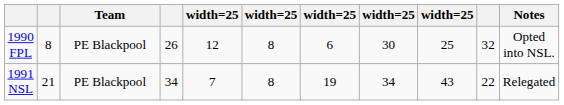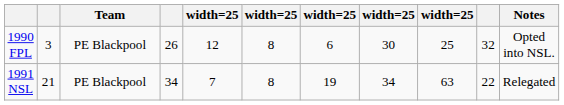(48, 45) 8 -> (48, 45) 3
(447, 82) 43 -> (447, 82) 63
